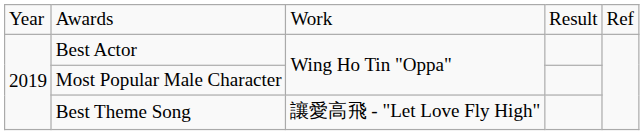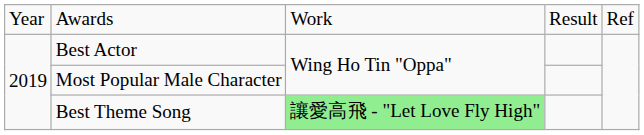(415, 111) no background -> (415, 111) lightgreen background
